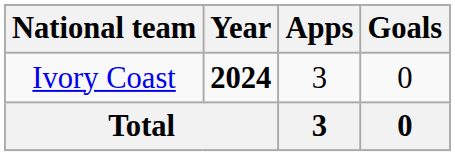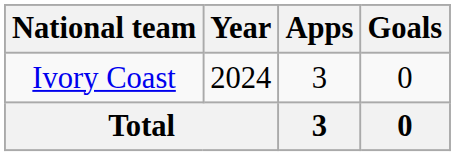(241, 77) bold -> (241, 77) normal
